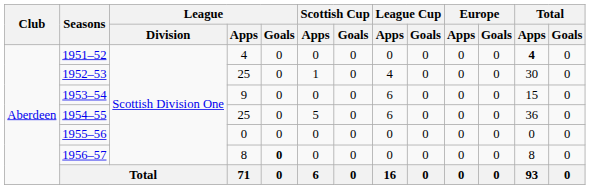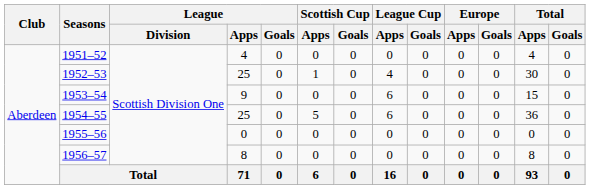(532, 54) bold -> (532, 54) normal
(279, 154) bold -> (279, 154) normal
